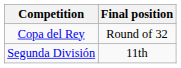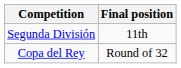rows swapped: (51, 53) <-> (51, 33)
